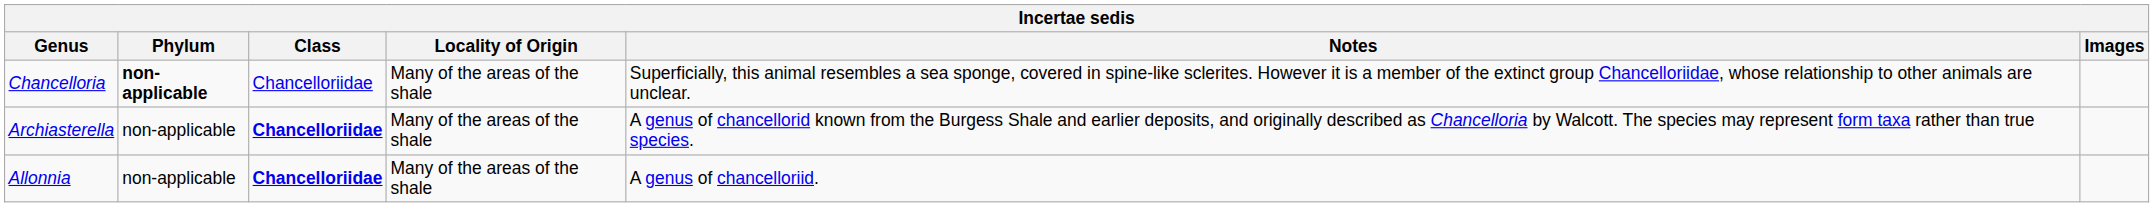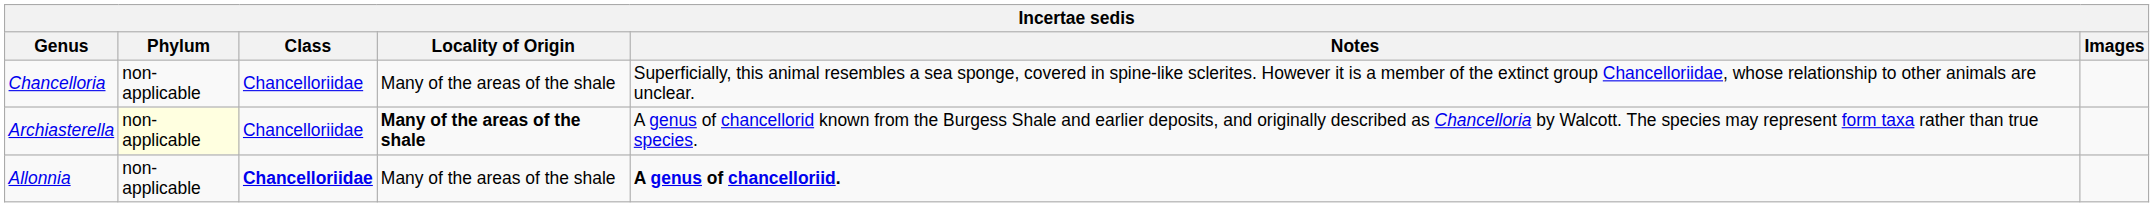(165, 83) bold -> (162, 83) normal
(179, 130) no background -> (162, 130) lightyellow background
(318, 130) bold -> (303, 130) normal
(485, 130) normal -> (481, 130) bold
(724, 178) normal -> (737, 178) bold
